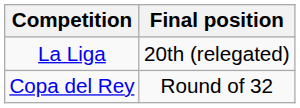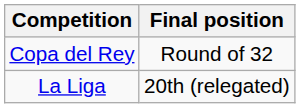rows swapped: (72, 53) <-> (72, 86)
